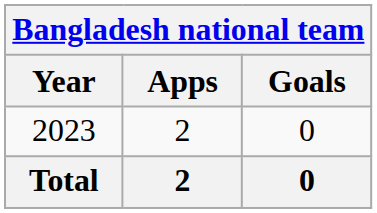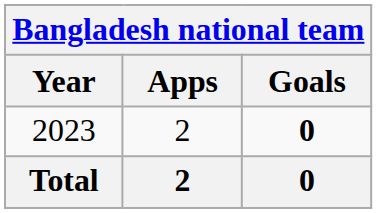(307, 130) normal -> (307, 130) bold
